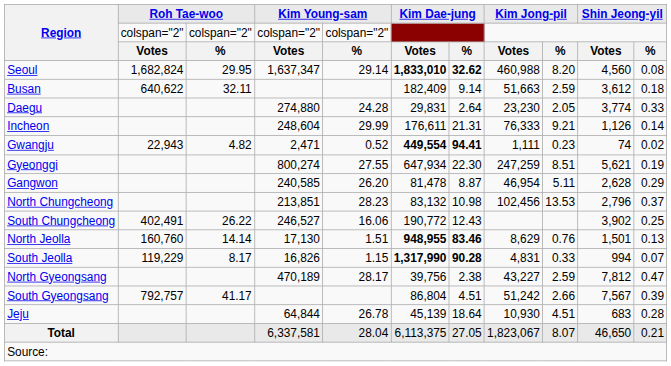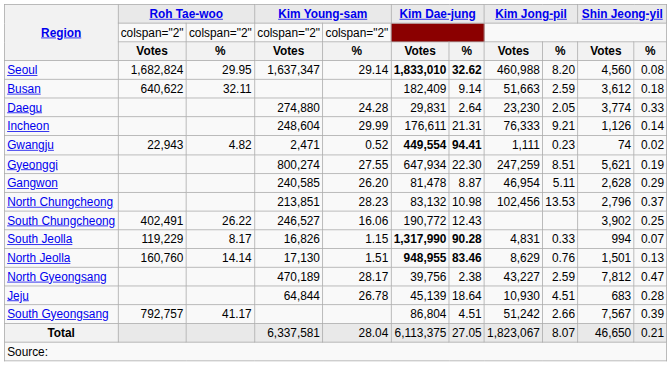rows swapped: (39, 239) <-> (40, 258)
rows swapped: (58, 295) <-> (18, 314)
